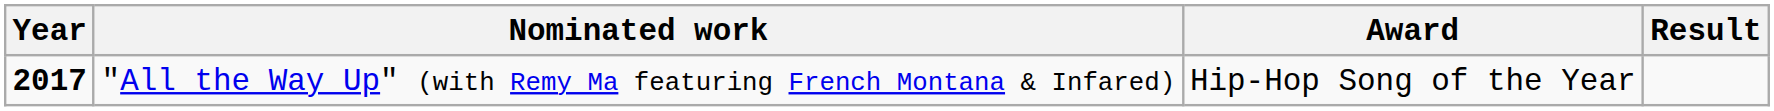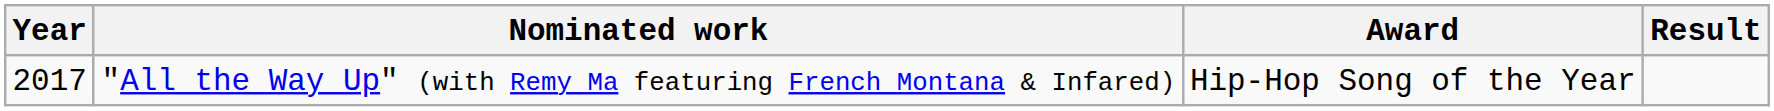(50, 81) bold -> (50, 81) normal
